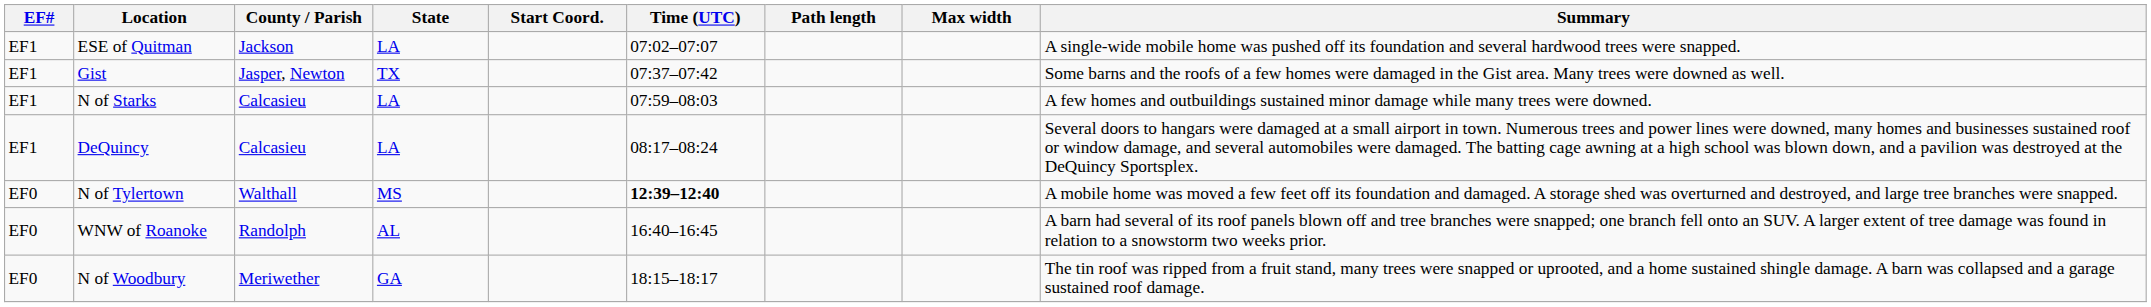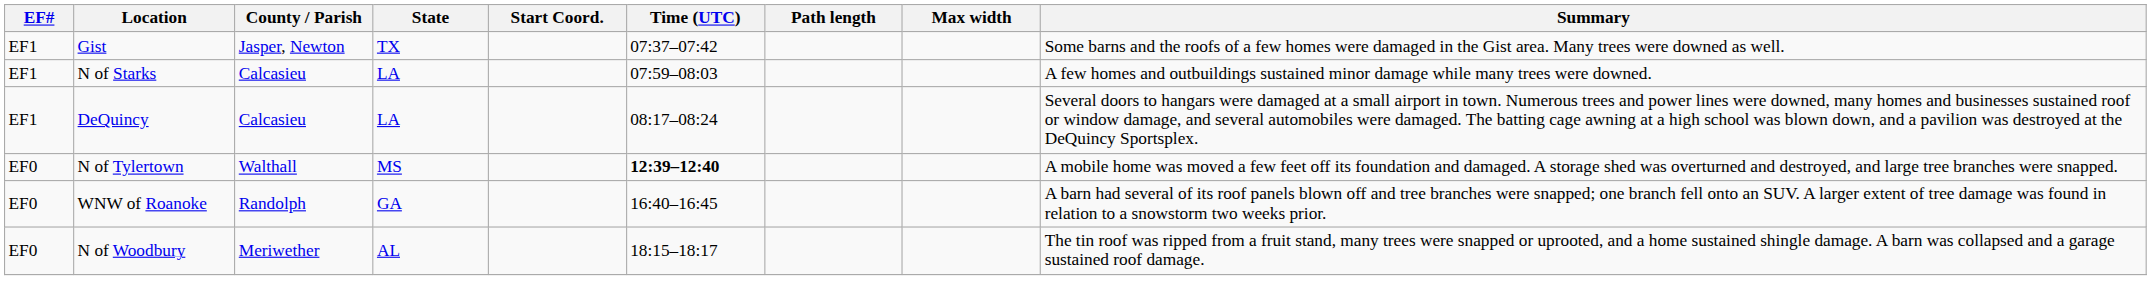- row: (135, 45)
(388, 231) AL -> (389, 203) GA
(389, 278) GA -> (388, 250) AL
